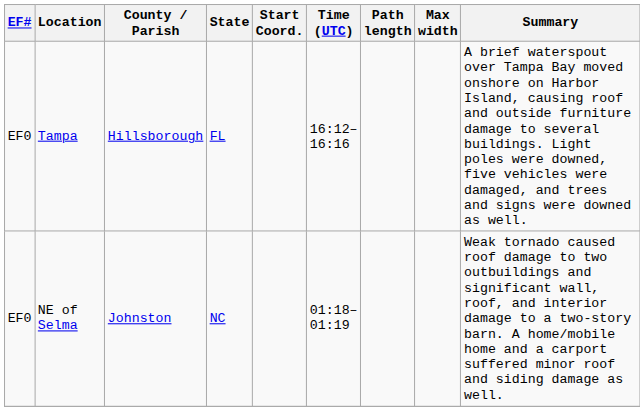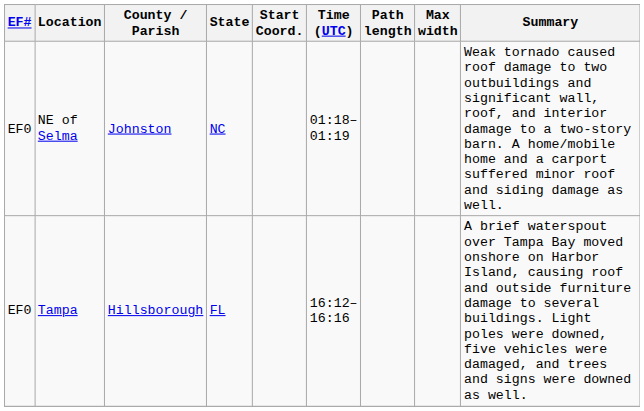rows swapped: (58, 136) <-> (58, 319)
